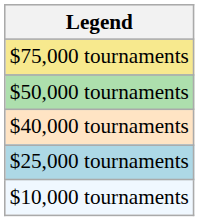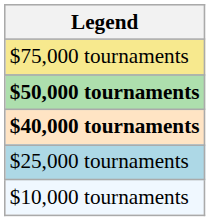(99, 91) normal -> (105, 91) bold
(99, 126) normal -> (105, 126) bold
